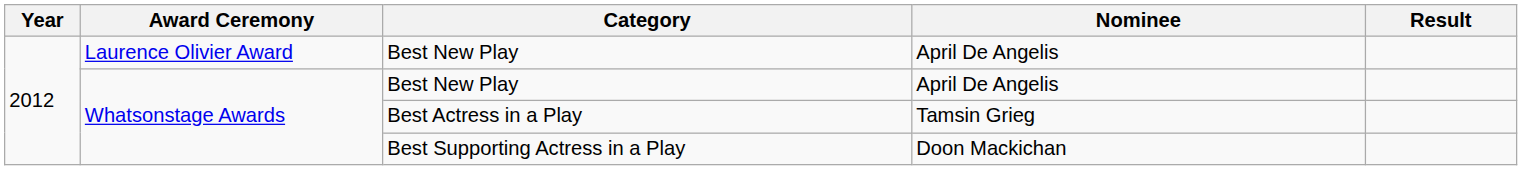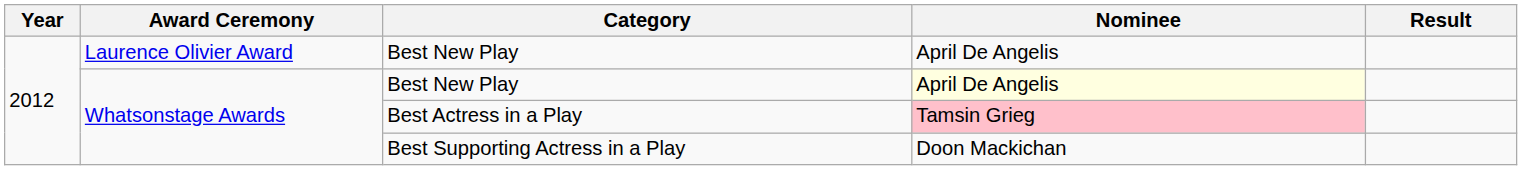(987, 84) no background -> (987, 84) lightyellow background
(976, 116) no background -> (976, 116) pink background
